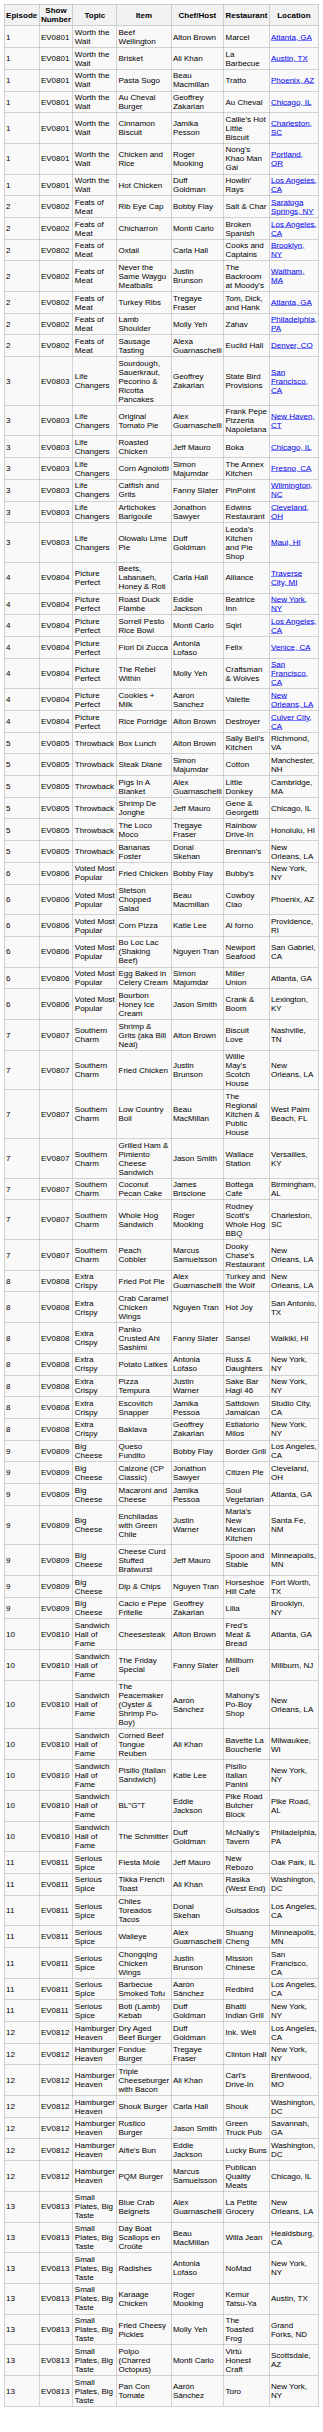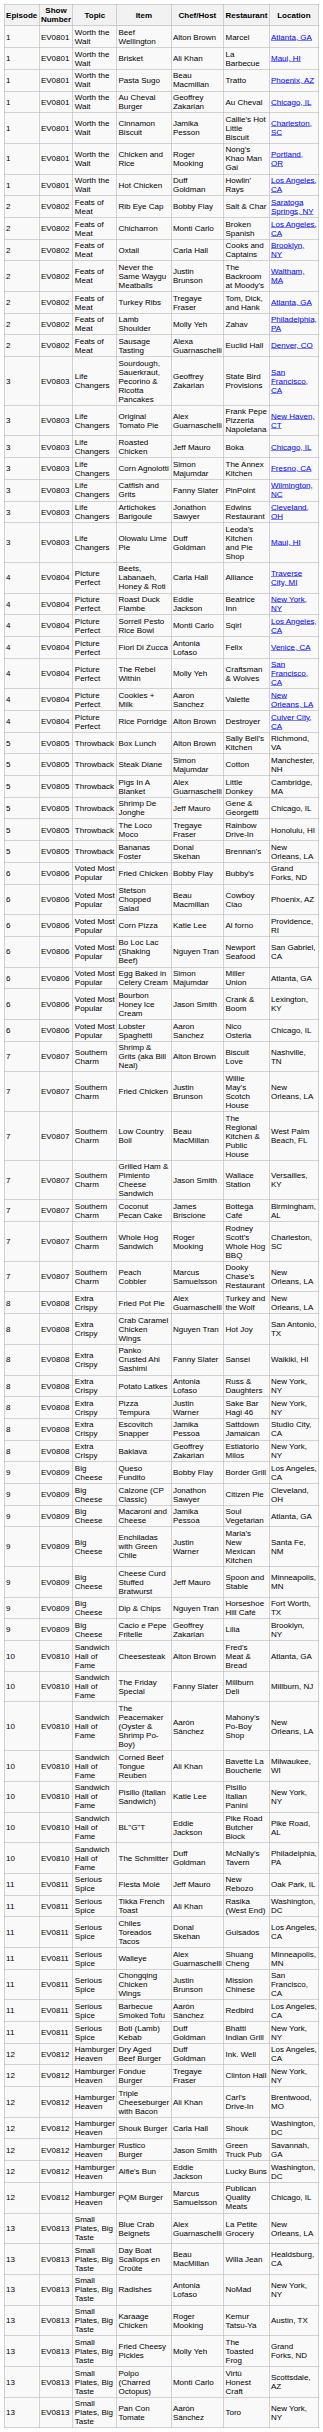(289, 58) Austin, TX -> (286, 58) Maui, HI
(289, 873) New York, NY -> (289, 873) Grand Forks, ND
+ row: (8, 1030)
